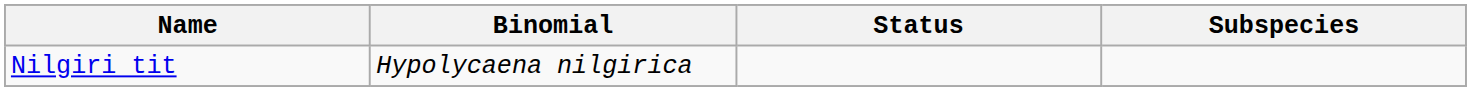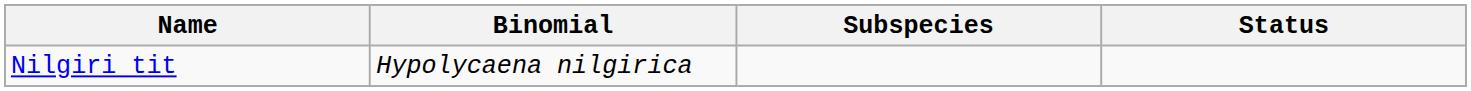columns swapped: (1284, 25) <-> (919, 25)
